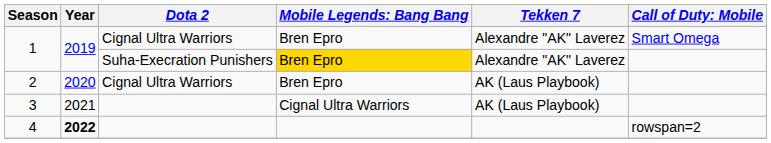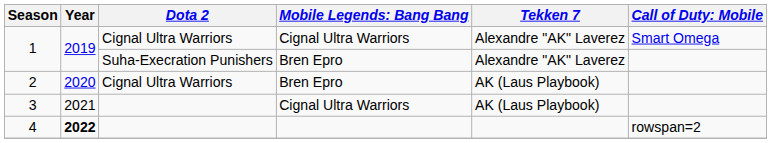(311, 37) Bren Epro -> (344, 37) Cignal Ultra Warriors
(311, 60) gold background -> (311, 60) no background
